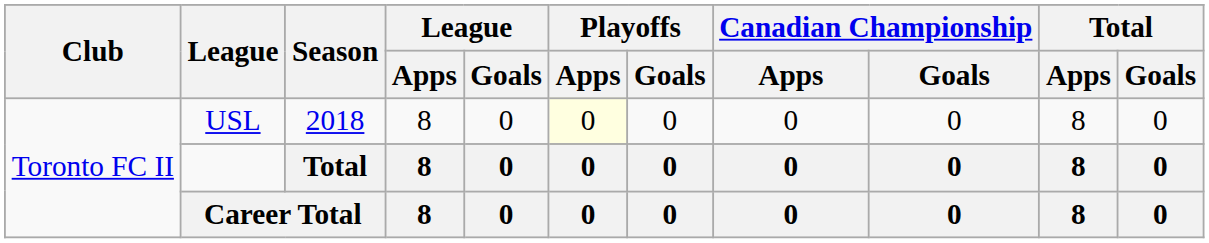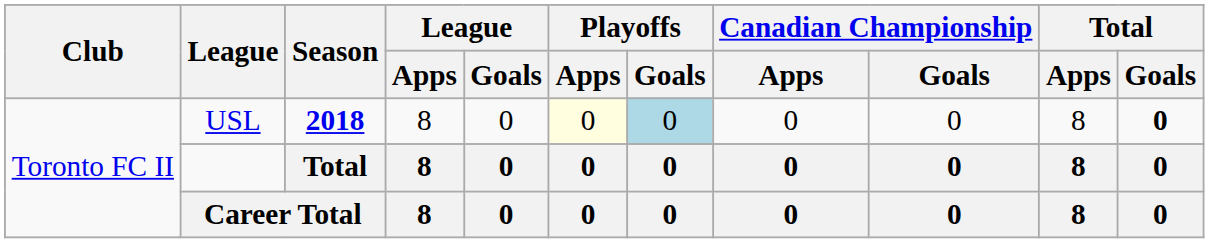(335, 120) normal -> (335, 120) bold
(670, 120) no background -> (670, 120) lightblue background
(1160, 120) normal -> (1160, 120) bold
